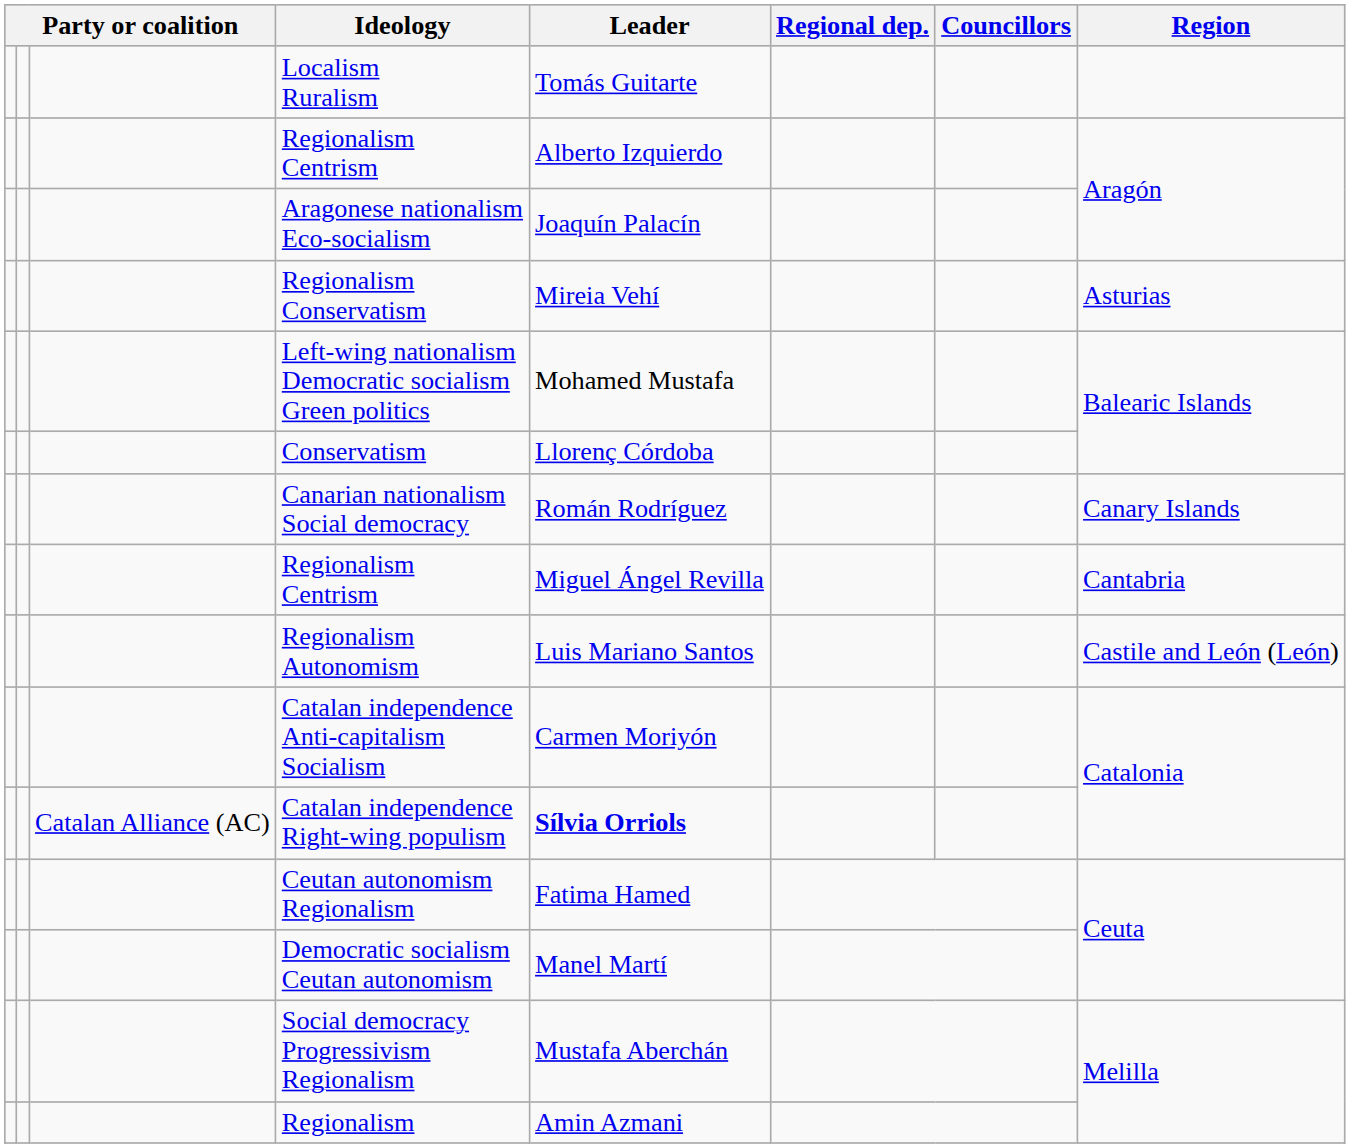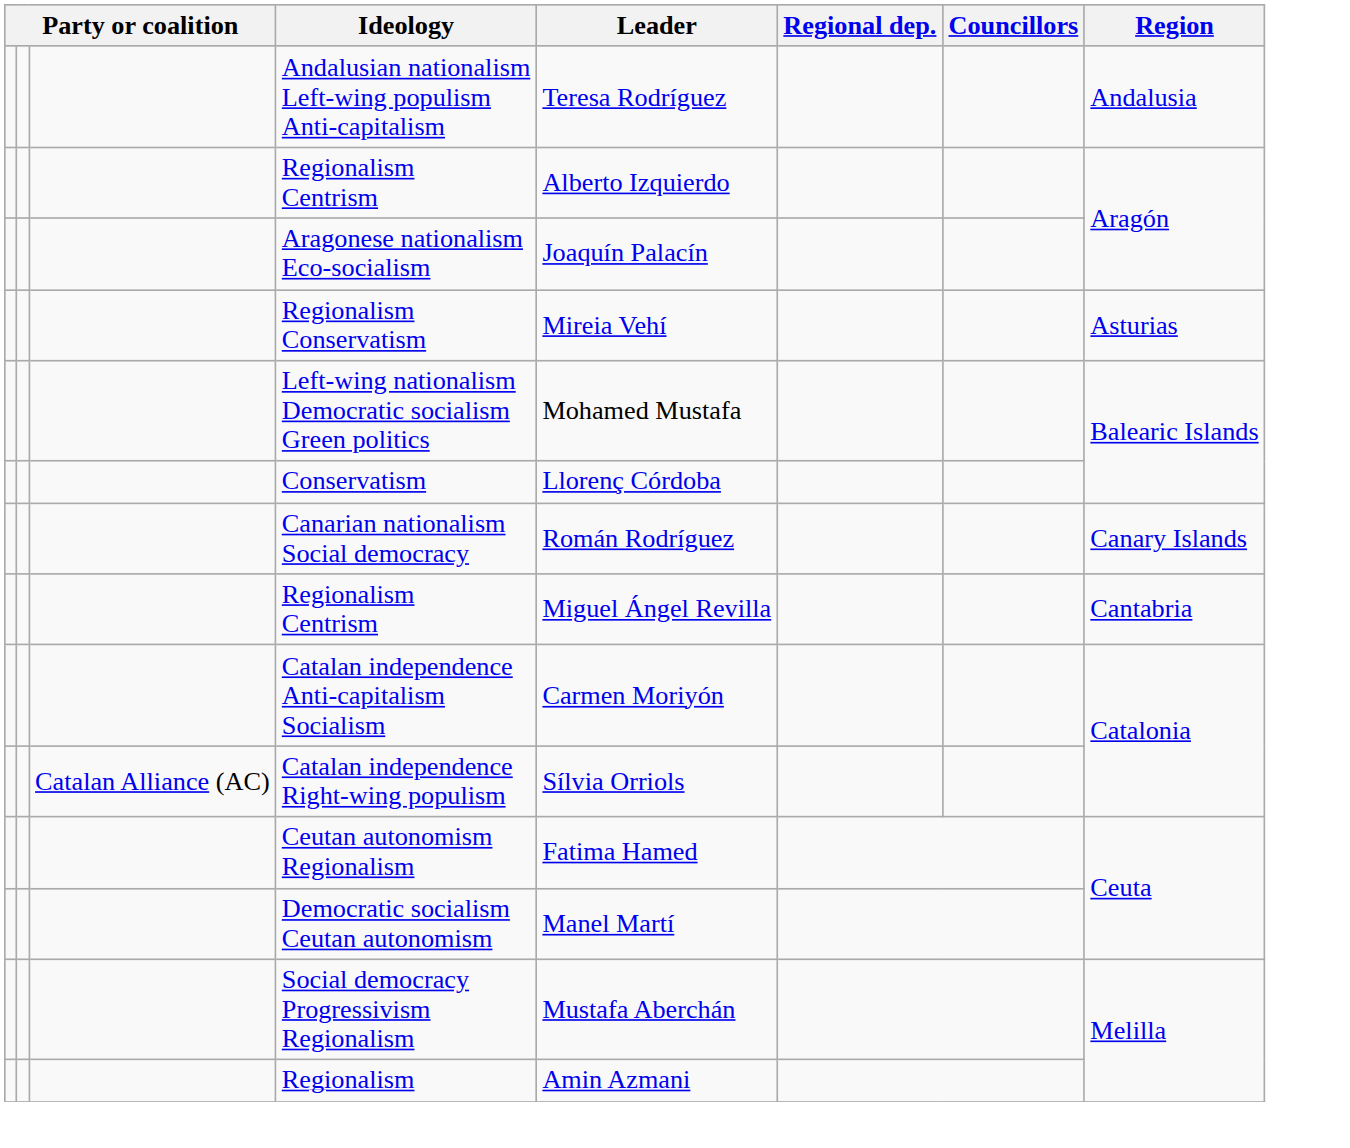- row: (152, 82)
+ row: (152, 97)
- row: (152, 651)
(611, 822) bold -> (613, 780) normal
